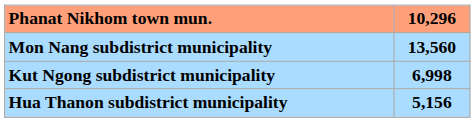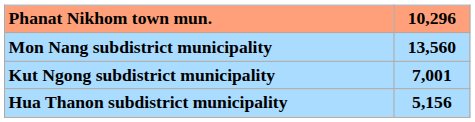(432, 74) 6,998 -> (432, 74) 7,001
